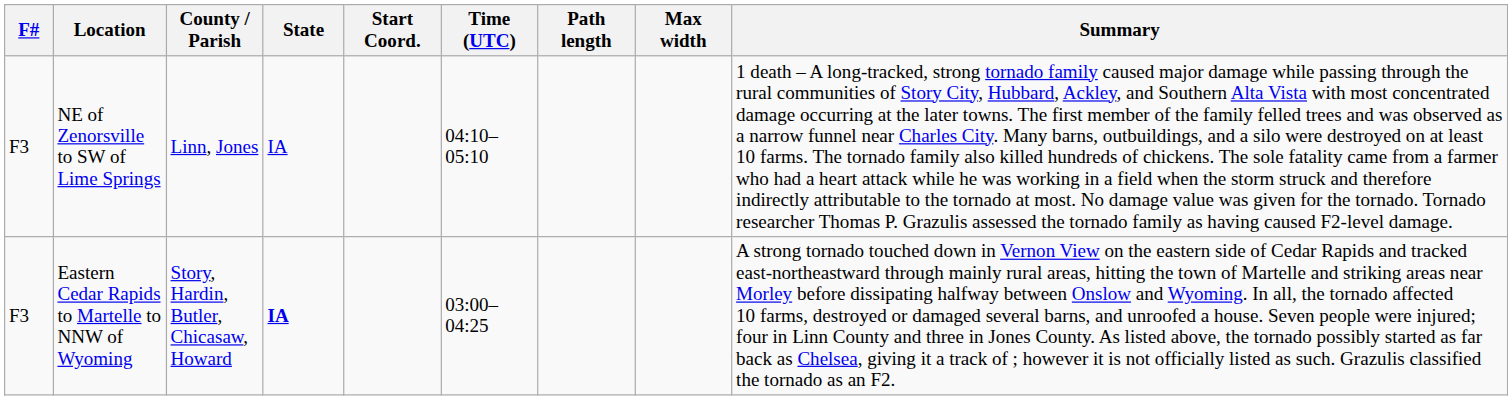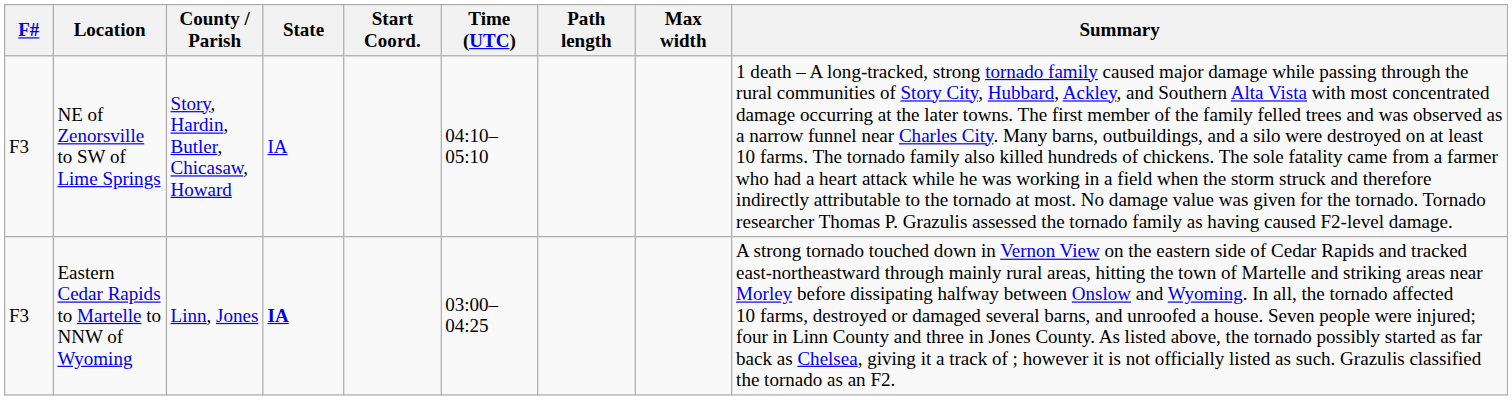(214, 146) Linn, Jones -> (209, 146) Story, Hardin, Butler, Chicasaw, Howard
(209, 315) Story, Hardin, Butler, Chicasaw, Howard -> (214, 315) Linn, Jones
